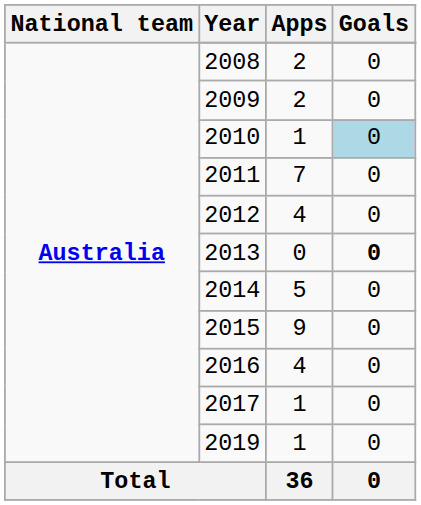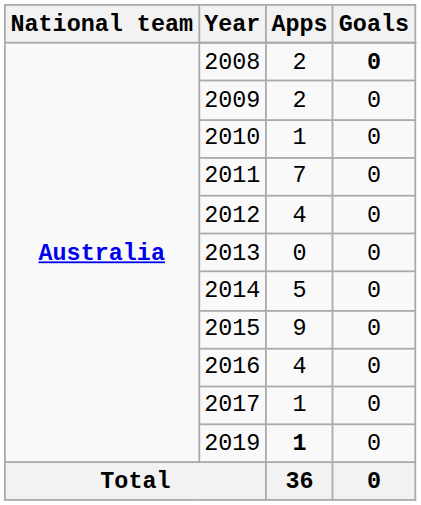(374, 62) normal -> (374, 62) bold
(374, 138) lightblue background -> (374, 138) no background
(374, 253) bold -> (374, 253) normal
(300, 443) normal -> (300, 443) bold
